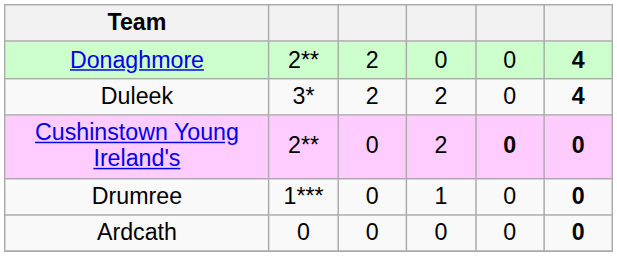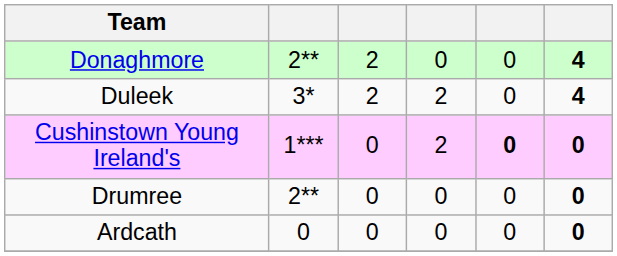(304, 146) 2** -> (304, 146) 1***
(304, 196) 1*** -> (304, 196) 2**
(441, 196) 1 -> (441, 196) 0
